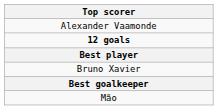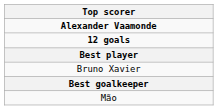(109, 26) normal -> (109, 26) bold
